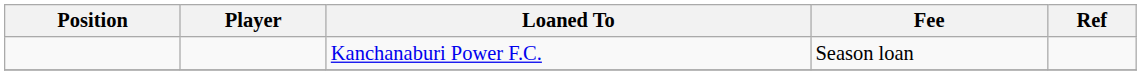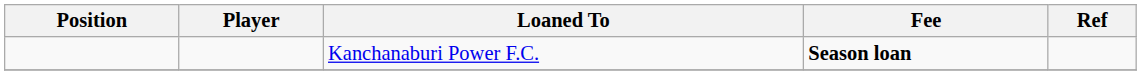(865, 53) normal -> (860, 53) bold
